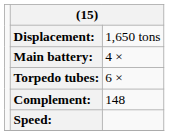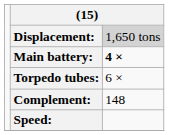(133, 36) no background -> (133, 36) lightgrey background
(116, 57) normal -> (116, 57) bold
